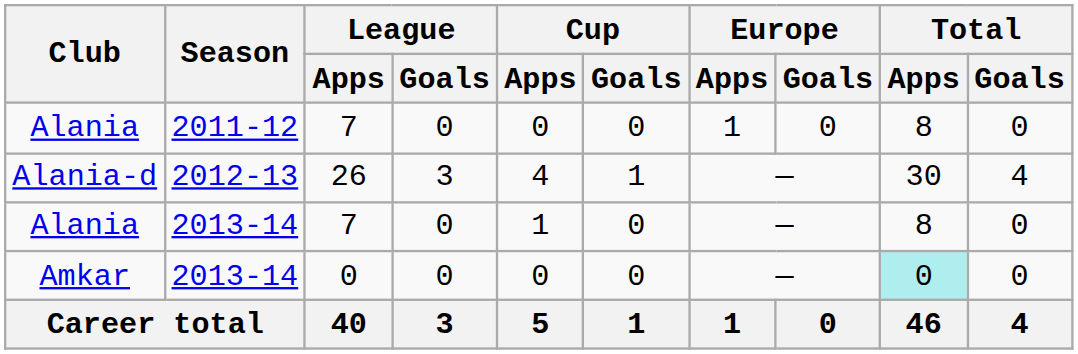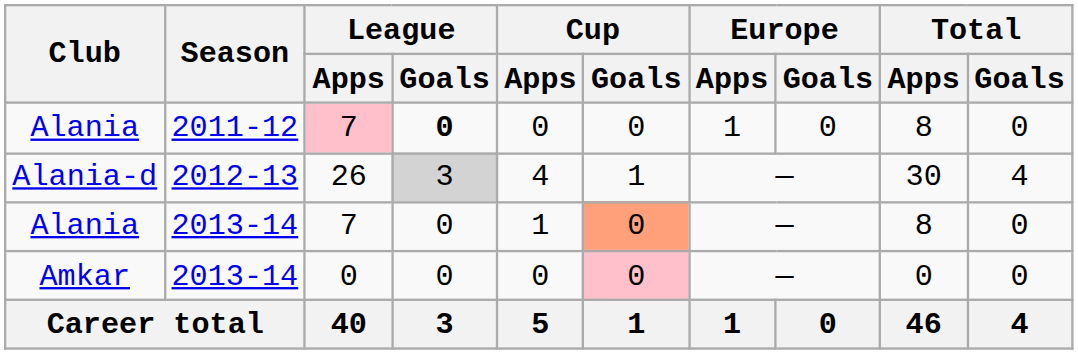(349, 128) no background -> (349, 128) pink background
(445, 128) normal -> (445, 128) bold
(445, 177) no background -> (445, 177) lightgrey background
(636, 226) no background -> (636, 226) lightsalmon background
(636, 276) no background -> (636, 276) pink background
(924, 276) paleturquoise background -> (924, 276) no background
